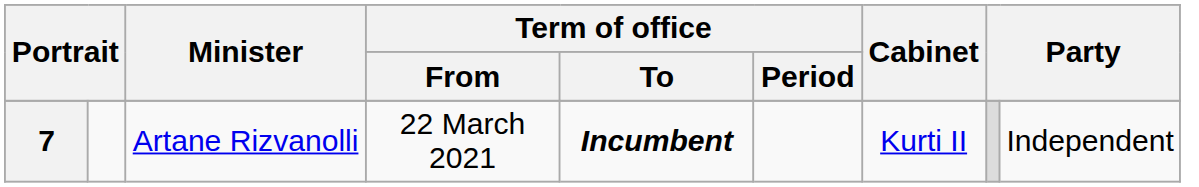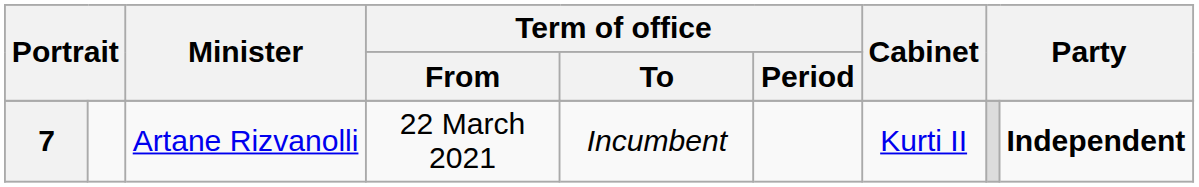(657, 140) bold -> (657, 140) normal
(1090, 140) normal -> (1096, 140) bold
